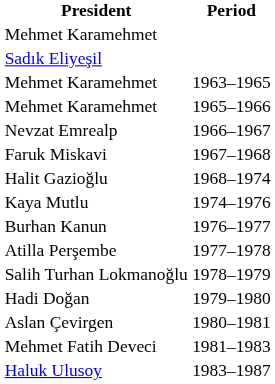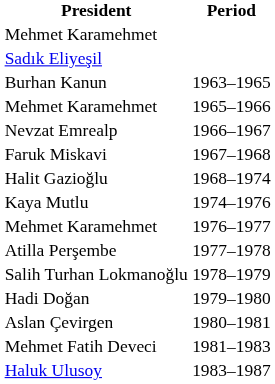(81, 82) Mehmet Karamehmet -> (56, 82) Burhan Kanun
(56, 226) Burhan Kanun -> (81, 226) Mehmet Karamehmet
